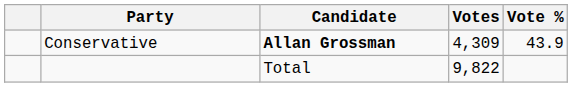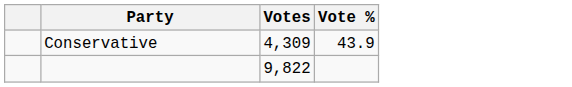- column: (354, 17)
